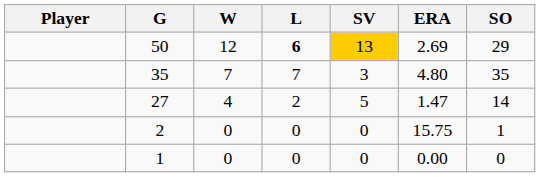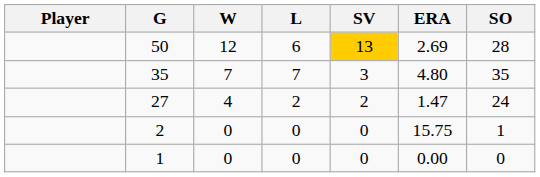(296, 46) bold -> (296, 46) normal
(501, 46) 29 -> (501, 46) 28
(364, 102) 5 -> (364, 102) 2
(501, 102) 14 -> (501, 102) 24
